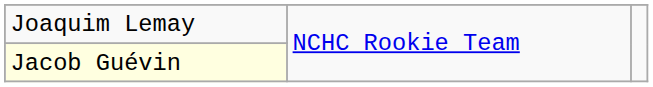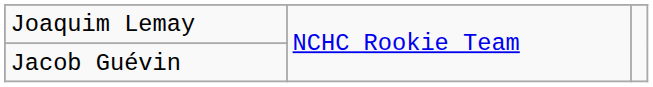(96, 63) lightyellow background -> (96, 63) no background
